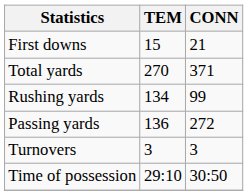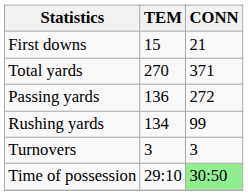rows swapped: (56, 97) <-> (54, 123)
(208, 176) no background -> (208, 176) lightgreen background
